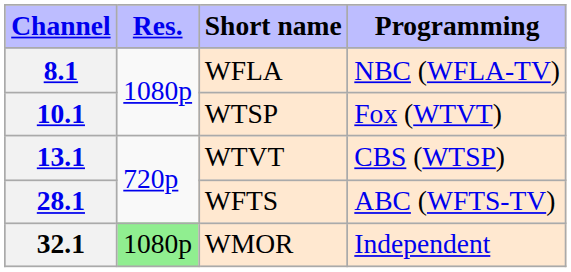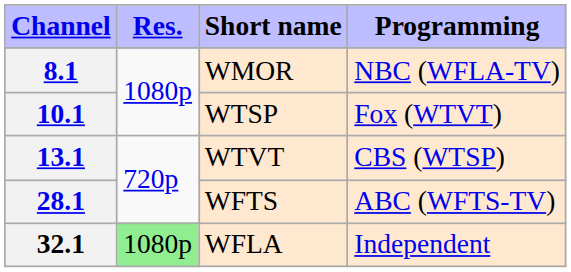(244, 69) WFLA -> (249, 69) WMOR
(249, 244) WMOR -> (244, 244) WFLA
